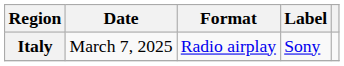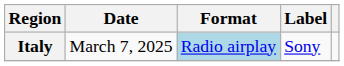(228, 46) no background -> (228, 46) lightblue background
